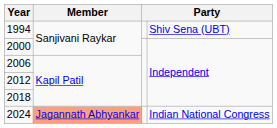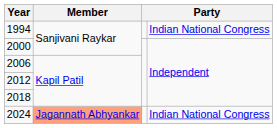(189, 30) Shiv Sena (UBT) -> (209, 30) Indian National Congress
